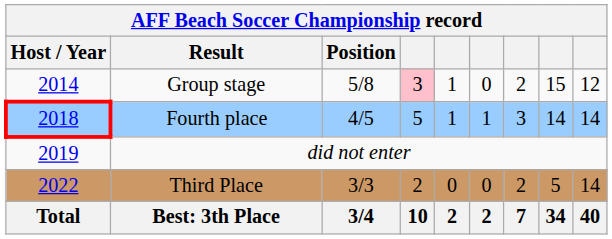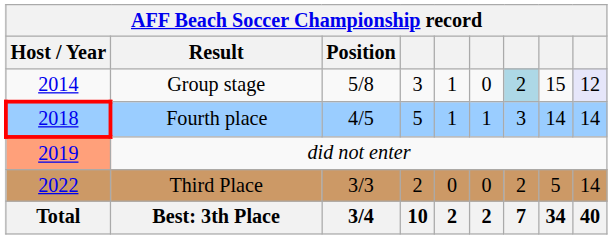(418, 85) pink background -> (418, 85) no background
(521, 85) no background -> (521, 85) lightblue background
(590, 85) no background -> (590, 85) lavender background
(58, 153) no background -> (58, 153) lightsalmon background
